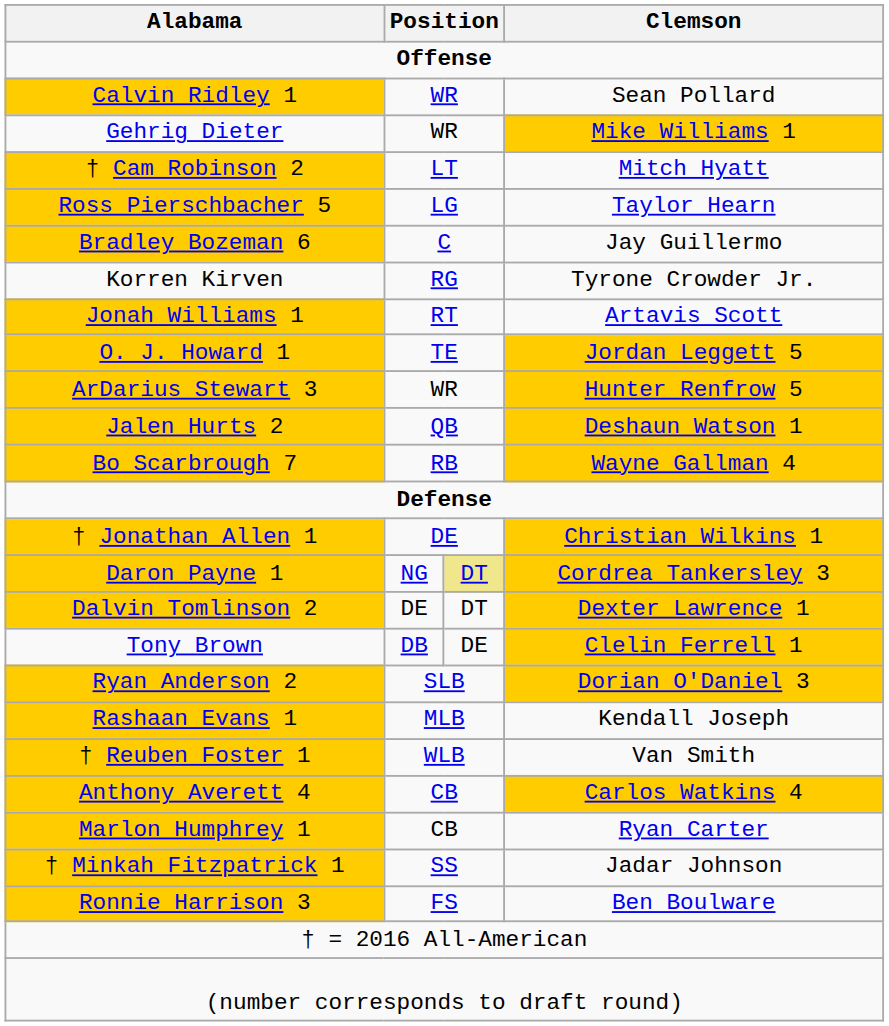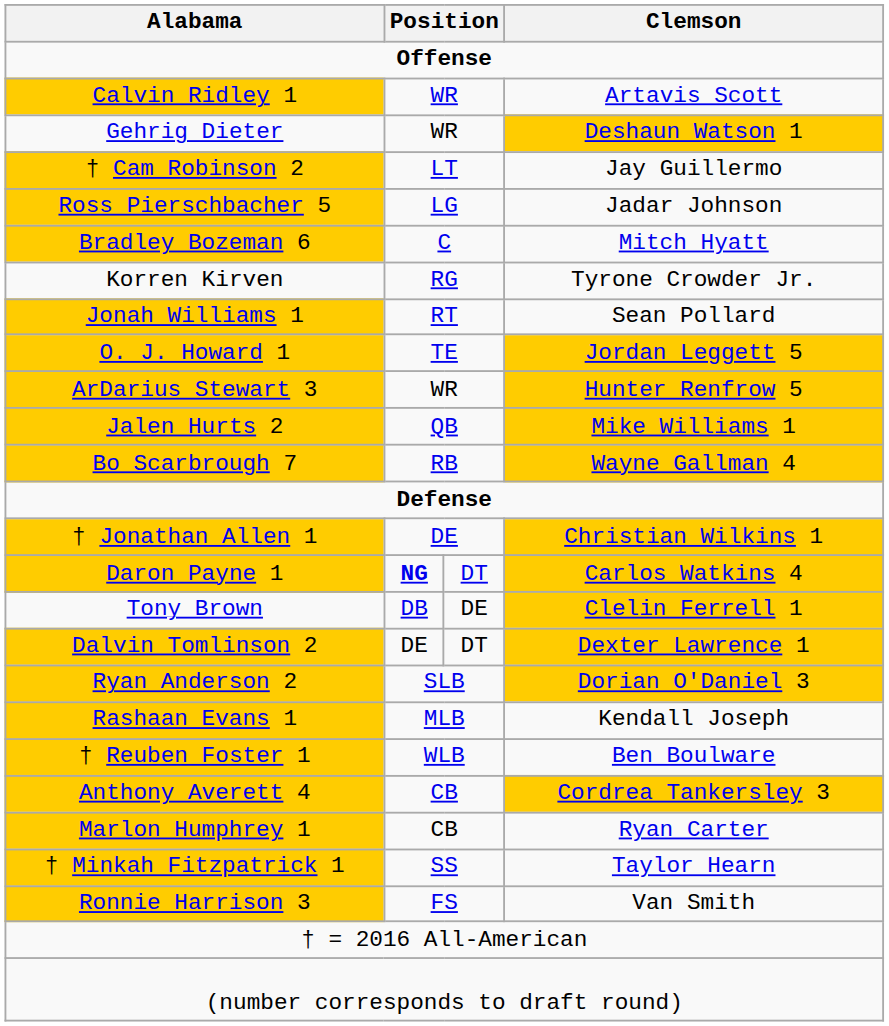(694, 97) Sean Pollard -> (694, 97) Artavis Scott
(694, 134) Mike Williams 1 -> (694, 134) Deshaun Watson 1
(694, 170) Mitch Hyatt -> (694, 170) Jay Guillermo
(694, 207) Taylor Hearn -> (694, 207) Jadar Johnson
(694, 244) Jay Guillermo -> (694, 244) Mitch Hyatt
(694, 317) Artavis Scott -> (694, 317) Sean Pollard
(694, 427) Deshaun Watson 1 -> (694, 427) Mike Williams 1
(414, 574) normal -> (414, 574) bold
(474, 574) khaki background -> (474, 574) no background
(694, 574) Cordrea Tankersley 3 -> (694, 574) Carlos Watkins 4
rows swapped: (195, 611) <-> (195, 647)
(694, 757) Van Smith -> (694, 757) Ben Boulware
(694, 794) Carlos Watkins 4 -> (694, 794) Cordrea Tankersley 3
(694, 867) Jadar Johnson -> (694, 867) Taylor Hearn
(694, 904) Ben Boulware -> (694, 904) Van Smith
